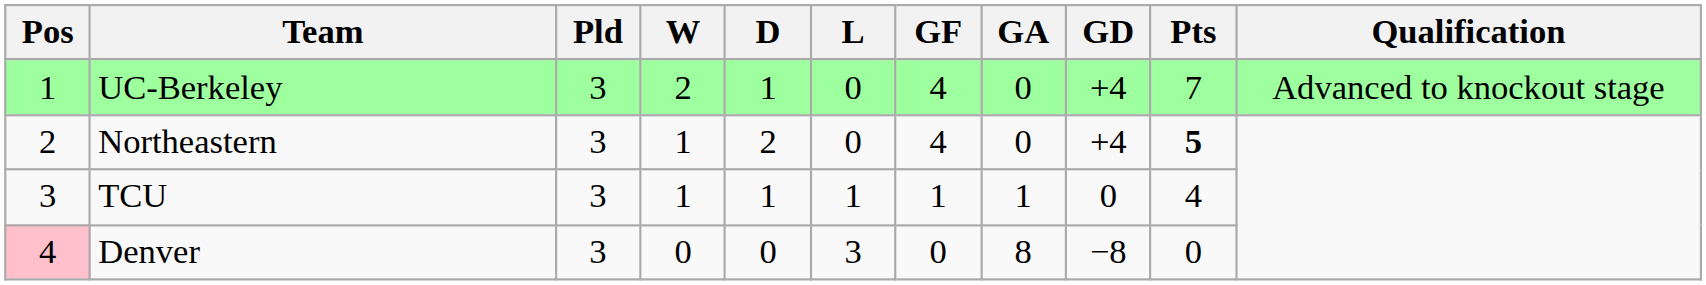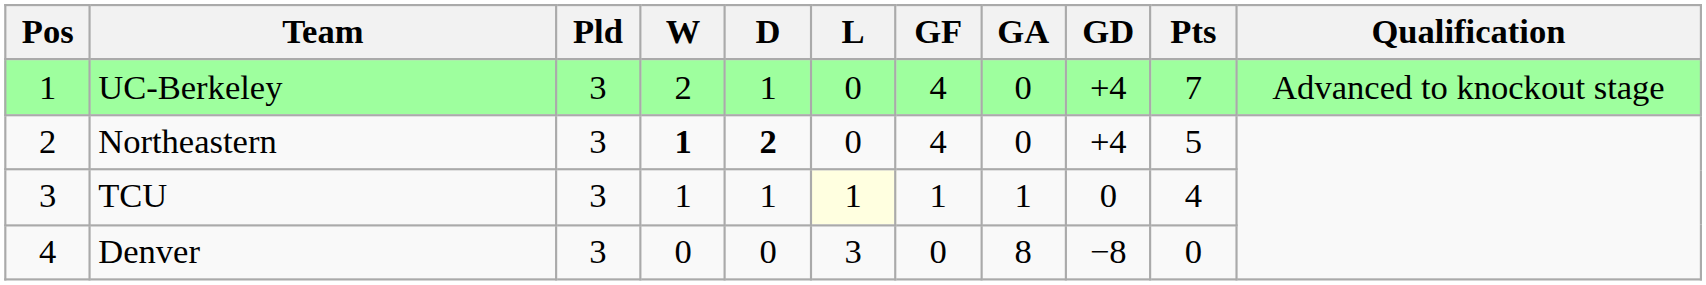(683, 141) normal -> (683, 141) bold
(768, 141) normal -> (768, 141) bold
(1193, 141) bold -> (1193, 141) normal
(853, 196) no background -> (853, 196) lightyellow background
(48, 251) pink background -> (48, 251) no background
